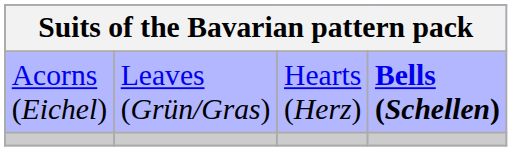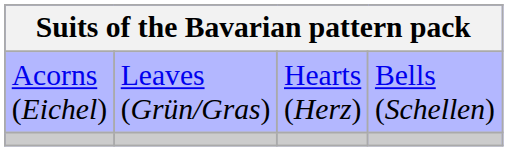(437, 91) bold -> (435, 91) normal
